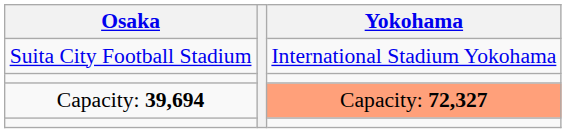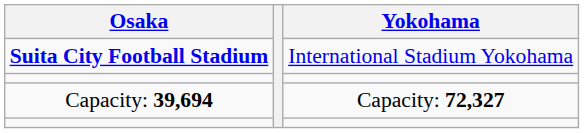(131, 55) normal -> (139, 55) bold
(414, 100) lightsalmon background -> (431, 100) no background
